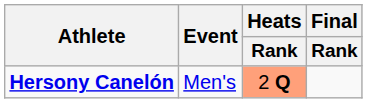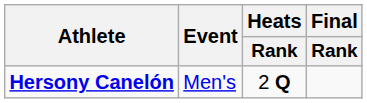(274, 82) lightsalmon background -> (274, 82) no background
